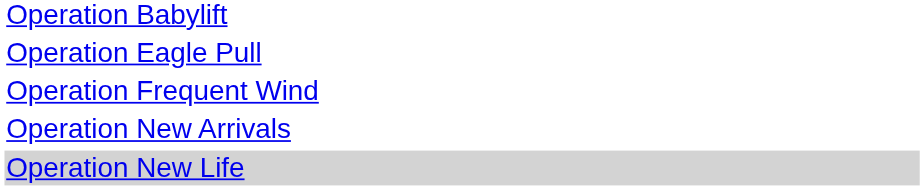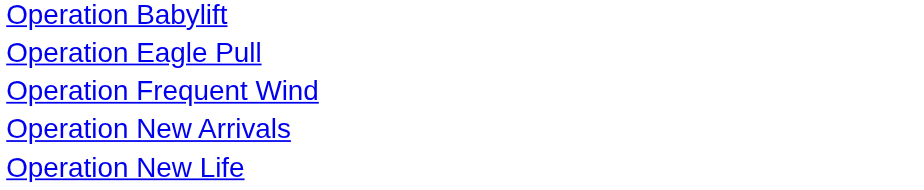(125, 167) lightgrey background -> (125, 167) no background
